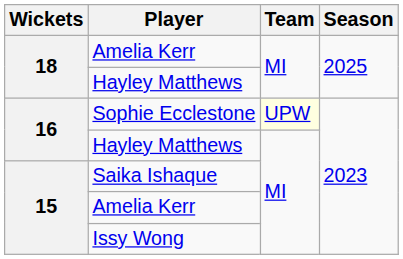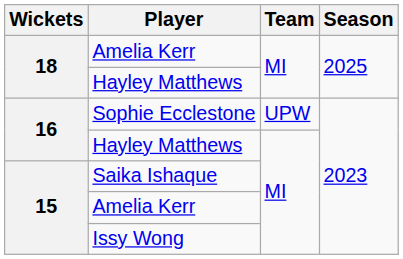(287, 113) lightyellow background -> (287, 113) no background
